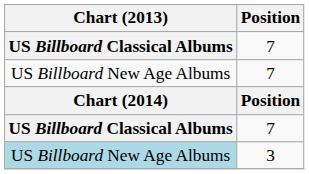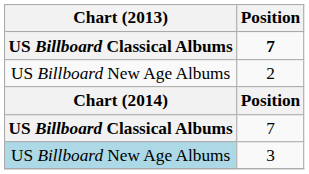(270, 45) normal -> (270, 45) bold
(270, 73) 7 -> (270, 73) 2
